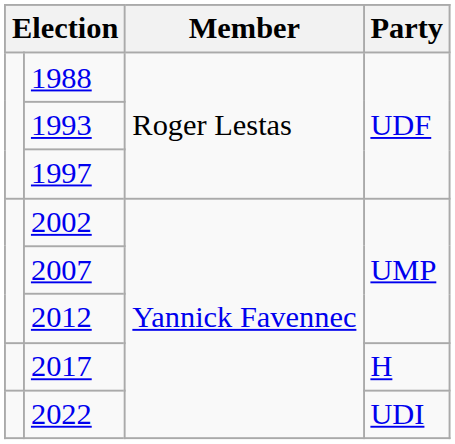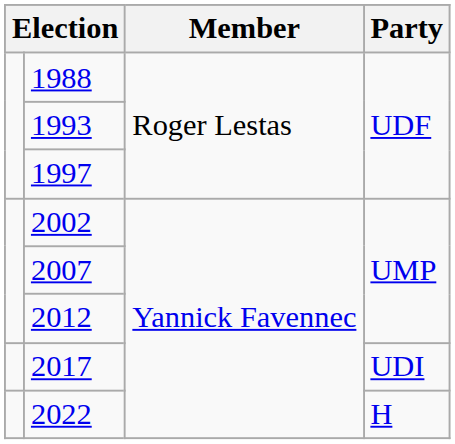(381, 366) H -> (397, 366) UDI
(397, 414) UDI -> (381, 414) H
